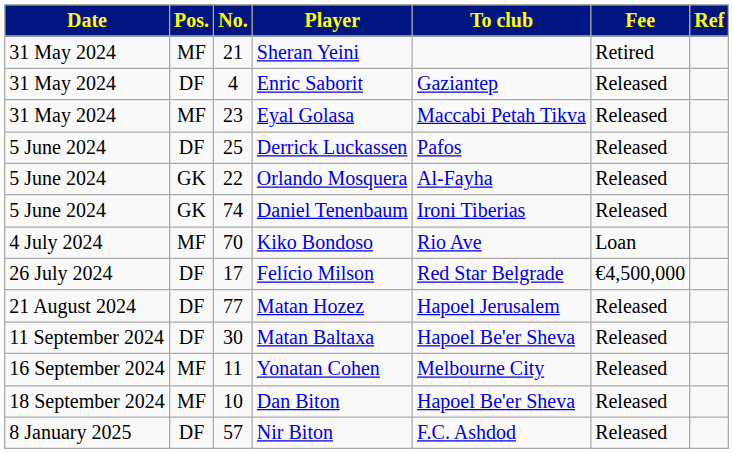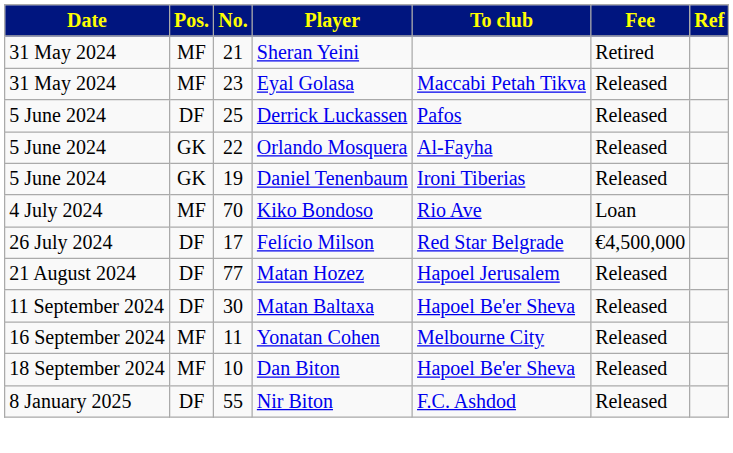- row: (310, 83)
(233, 210) 74 -> (233, 178) 19
(233, 432) 57 -> (233, 400) 55
